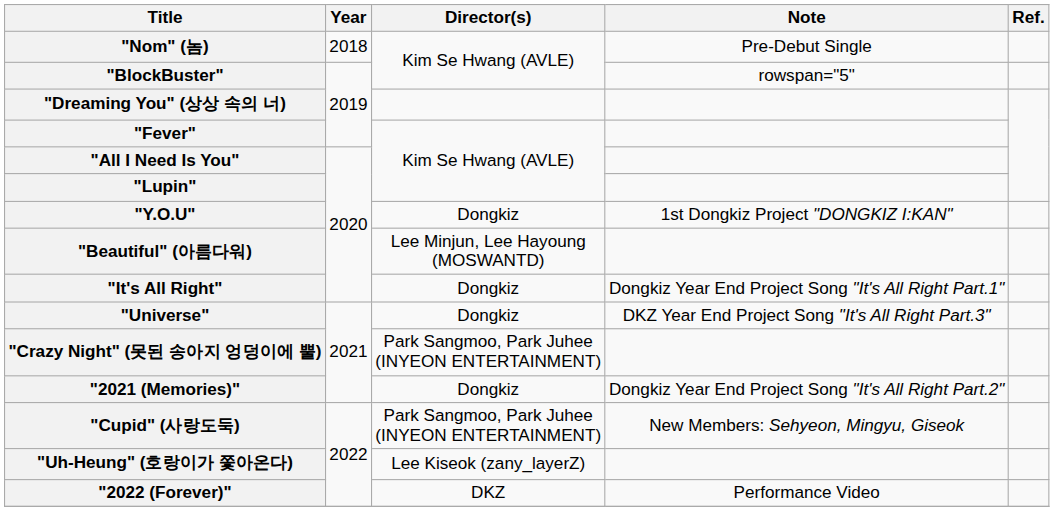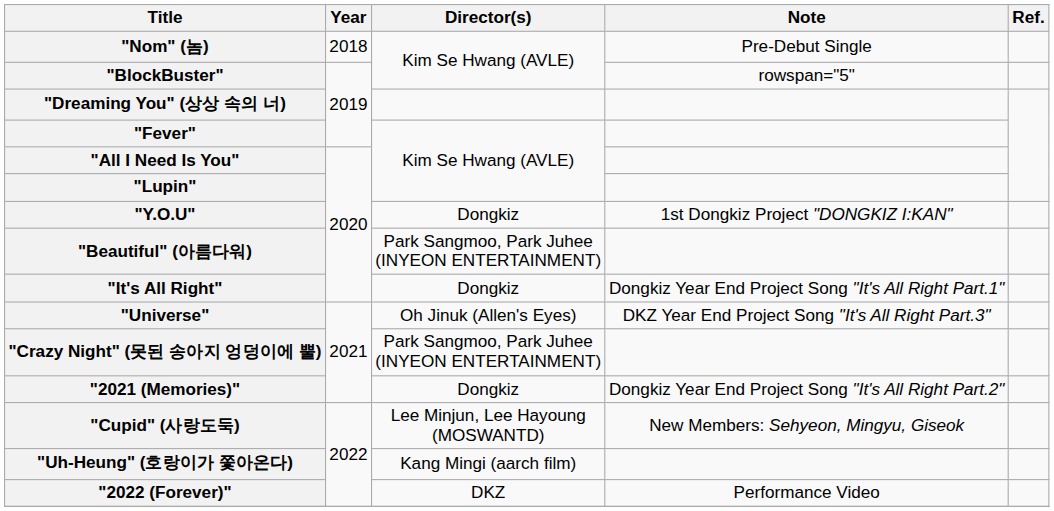(488, 251) Lee Minjun, Lee Hayoung (MOSWANTD) -> (488, 251) Park Sangmoo, Park Juhee (INYEON ENTERTAINMENT)
(488, 315) Dongkiz -> (488, 315) Oh Jinuk (Allen's Eyes)
(488, 425) Park Sangmoo, Park Juhee (INYEON ENTERTAINMENT) -> (488, 425) Lee Minjun, Lee Hayoung (MOSWANTD)
(488, 463) Lee Kiseok (zany_layerZ) -> (488, 463) Kang Mingi (aarch film)
